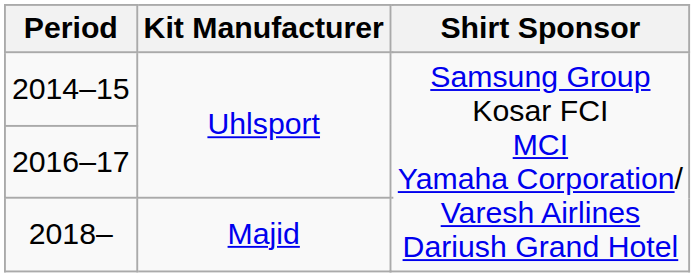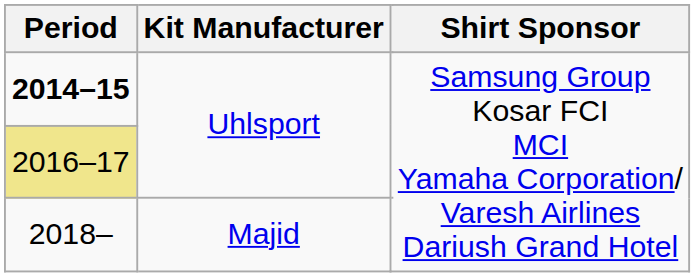(71, 88) normal -> (71, 88) bold
(71, 161) no background -> (71, 161) khaki background
